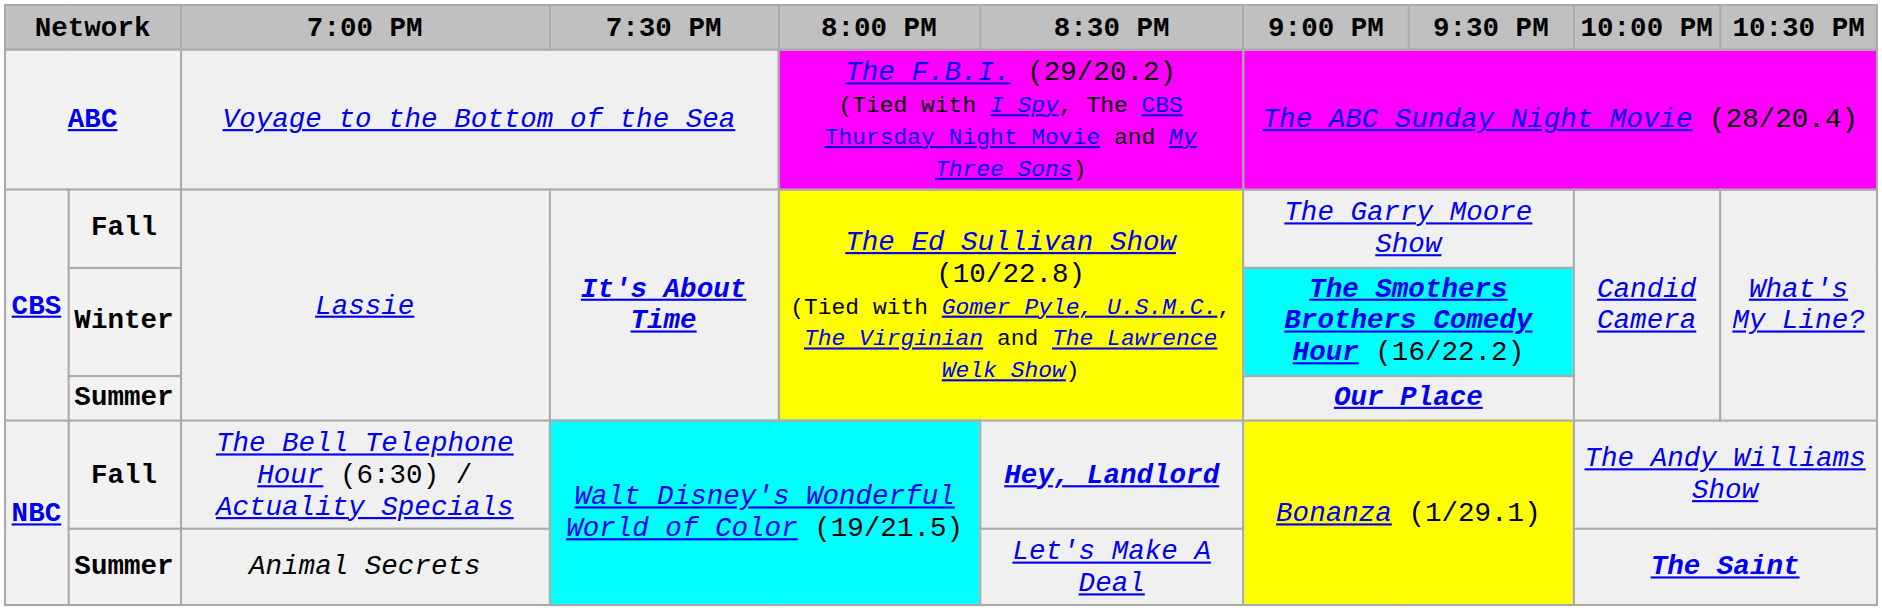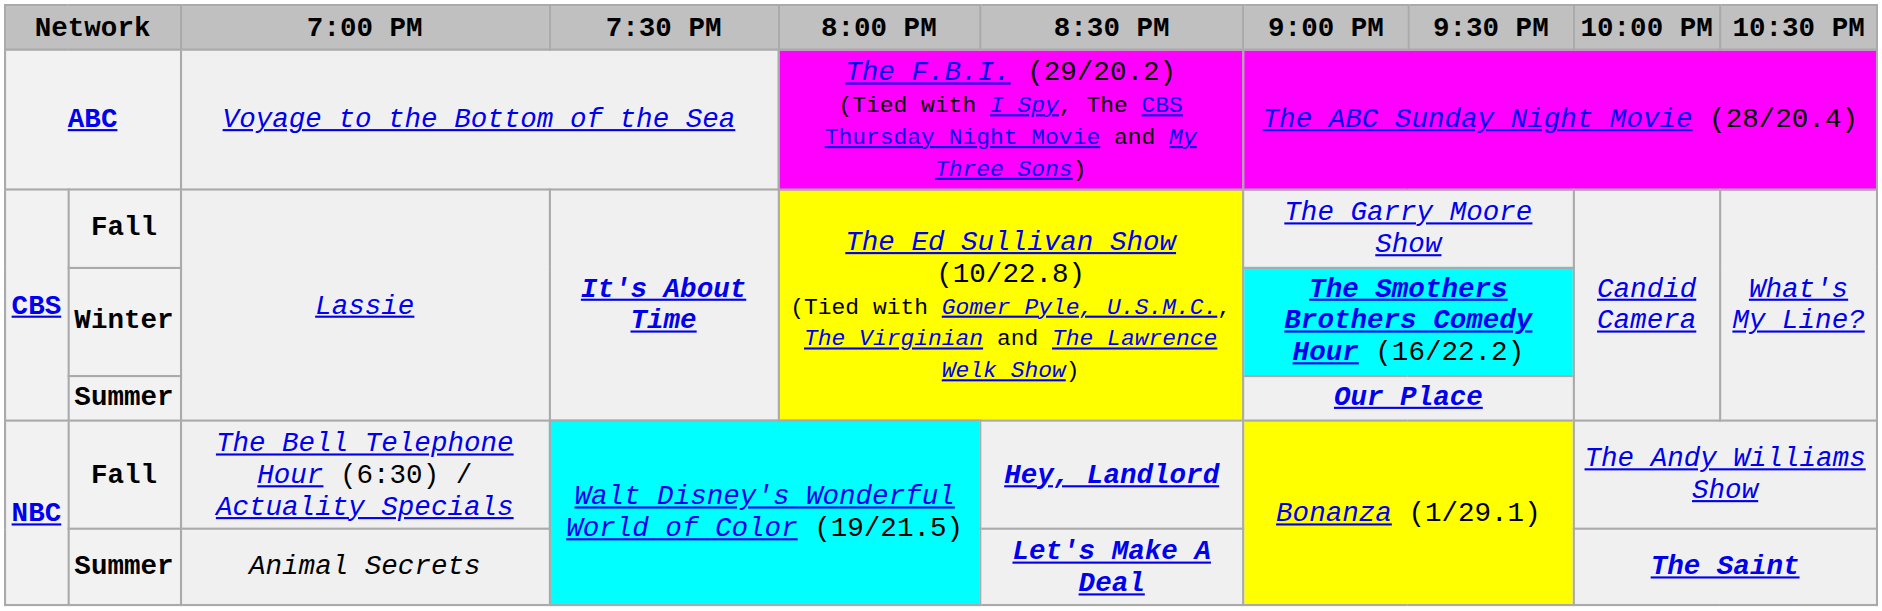(1112, 567) normal -> (1112, 567) bold
